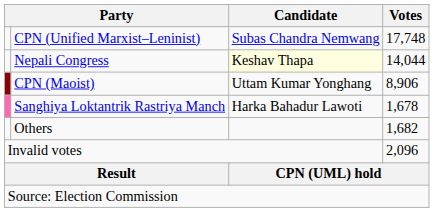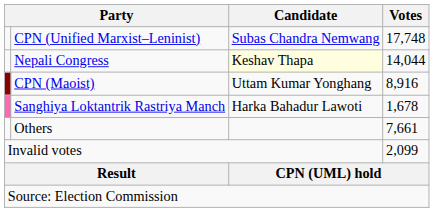(402, 83) 8,906 -> (402, 83) 8,916
(402, 128) 1,682 -> (402, 128) 7,661
(402, 151) 2,096 -> (402, 151) 2,099
